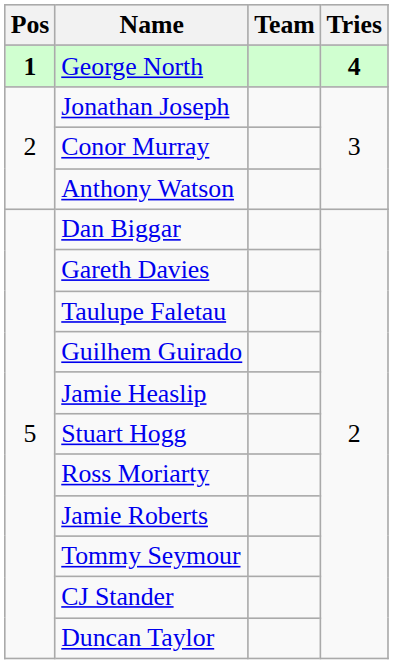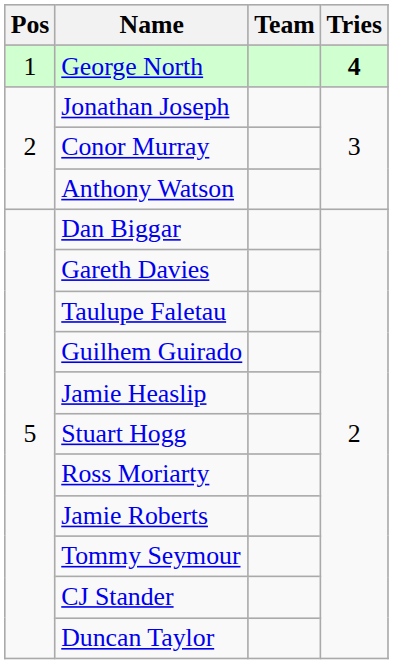(30, 65) bold -> (30, 65) normal
